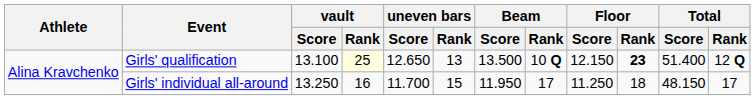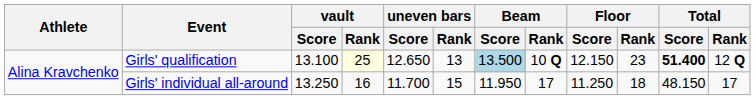(500, 61) no background -> (500, 61) lightblue background
(638, 61) bold -> (638, 61) normal
(684, 61) normal -> (684, 61) bold
